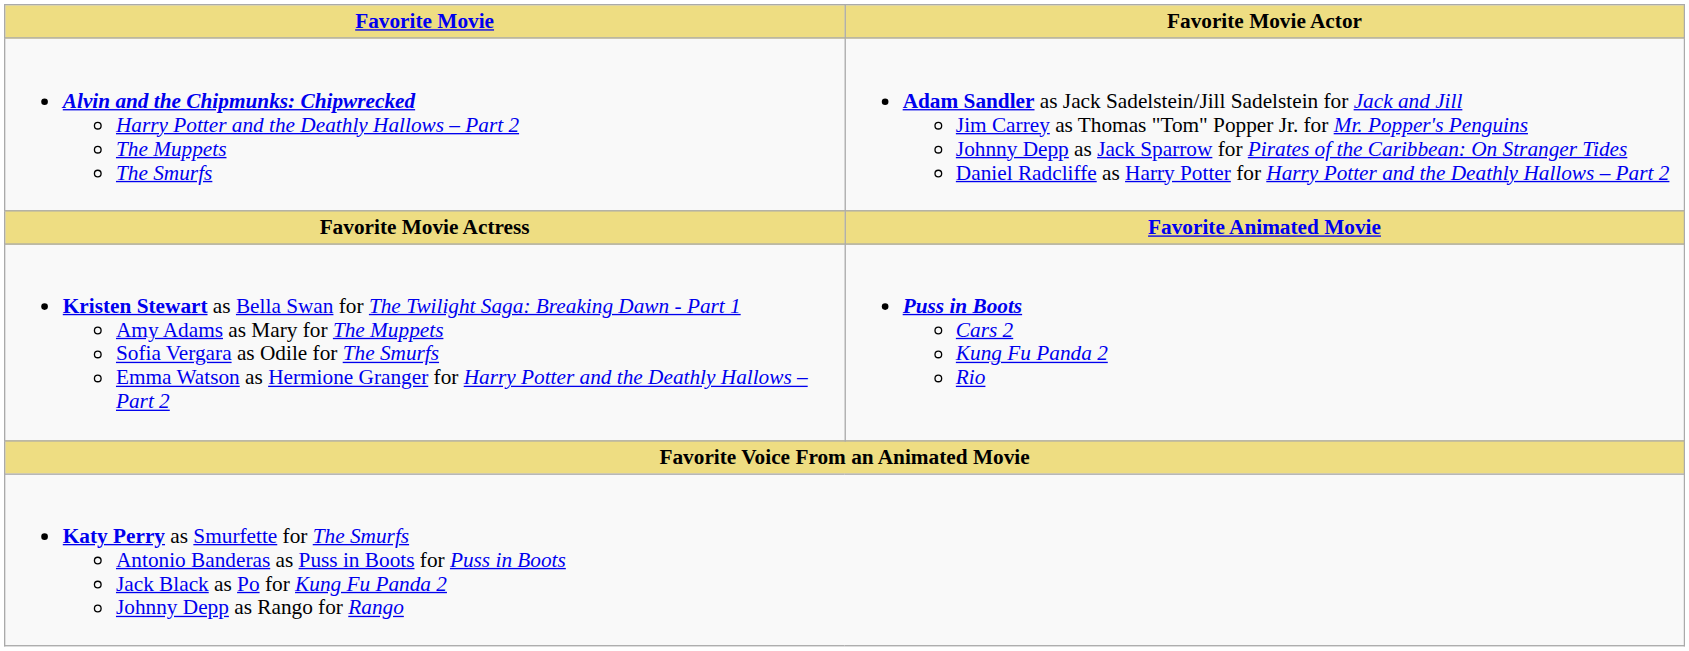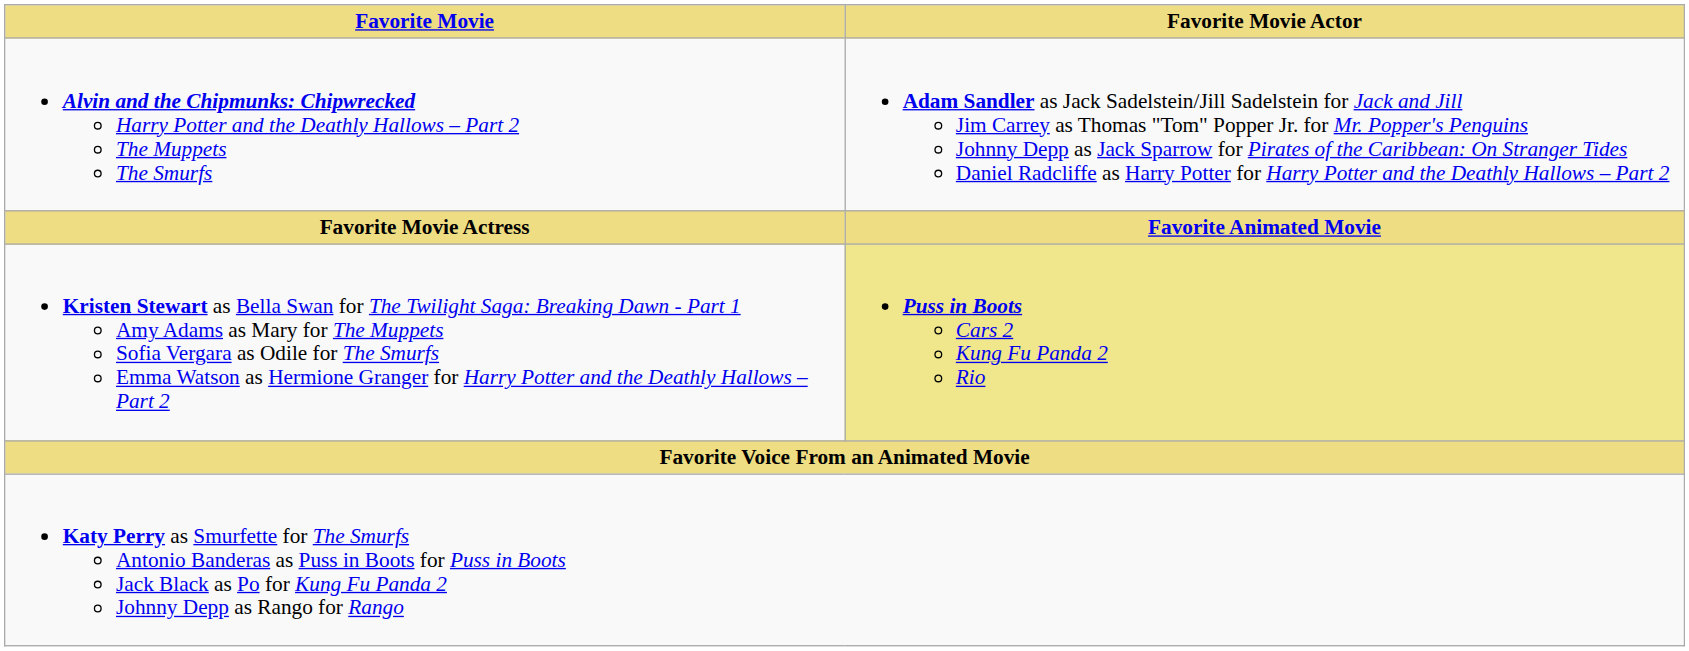(1265, 342) no background -> (1265, 342) khaki background
